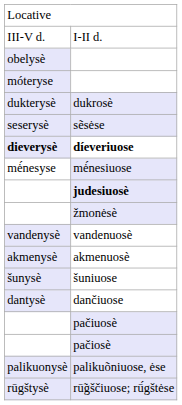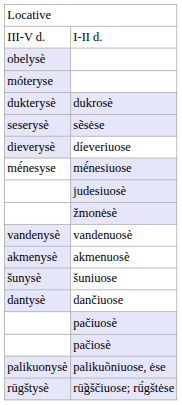(32, 147) bold -> (31, 147) normal
(103, 147) bold -> (102, 147) normal
(101, 190) bold -> (100, 190) normal
